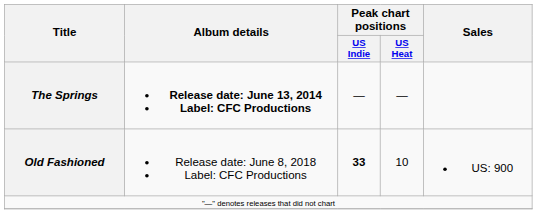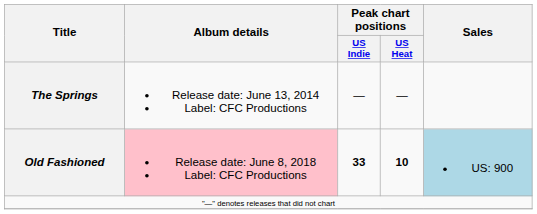(231, 102) bold -> (231, 102) normal
(231, 169) no background -> (231, 169) pink background
(402, 162) normal -> (402, 162) bold
(478, 169) no background -> (478, 169) lightblue background
